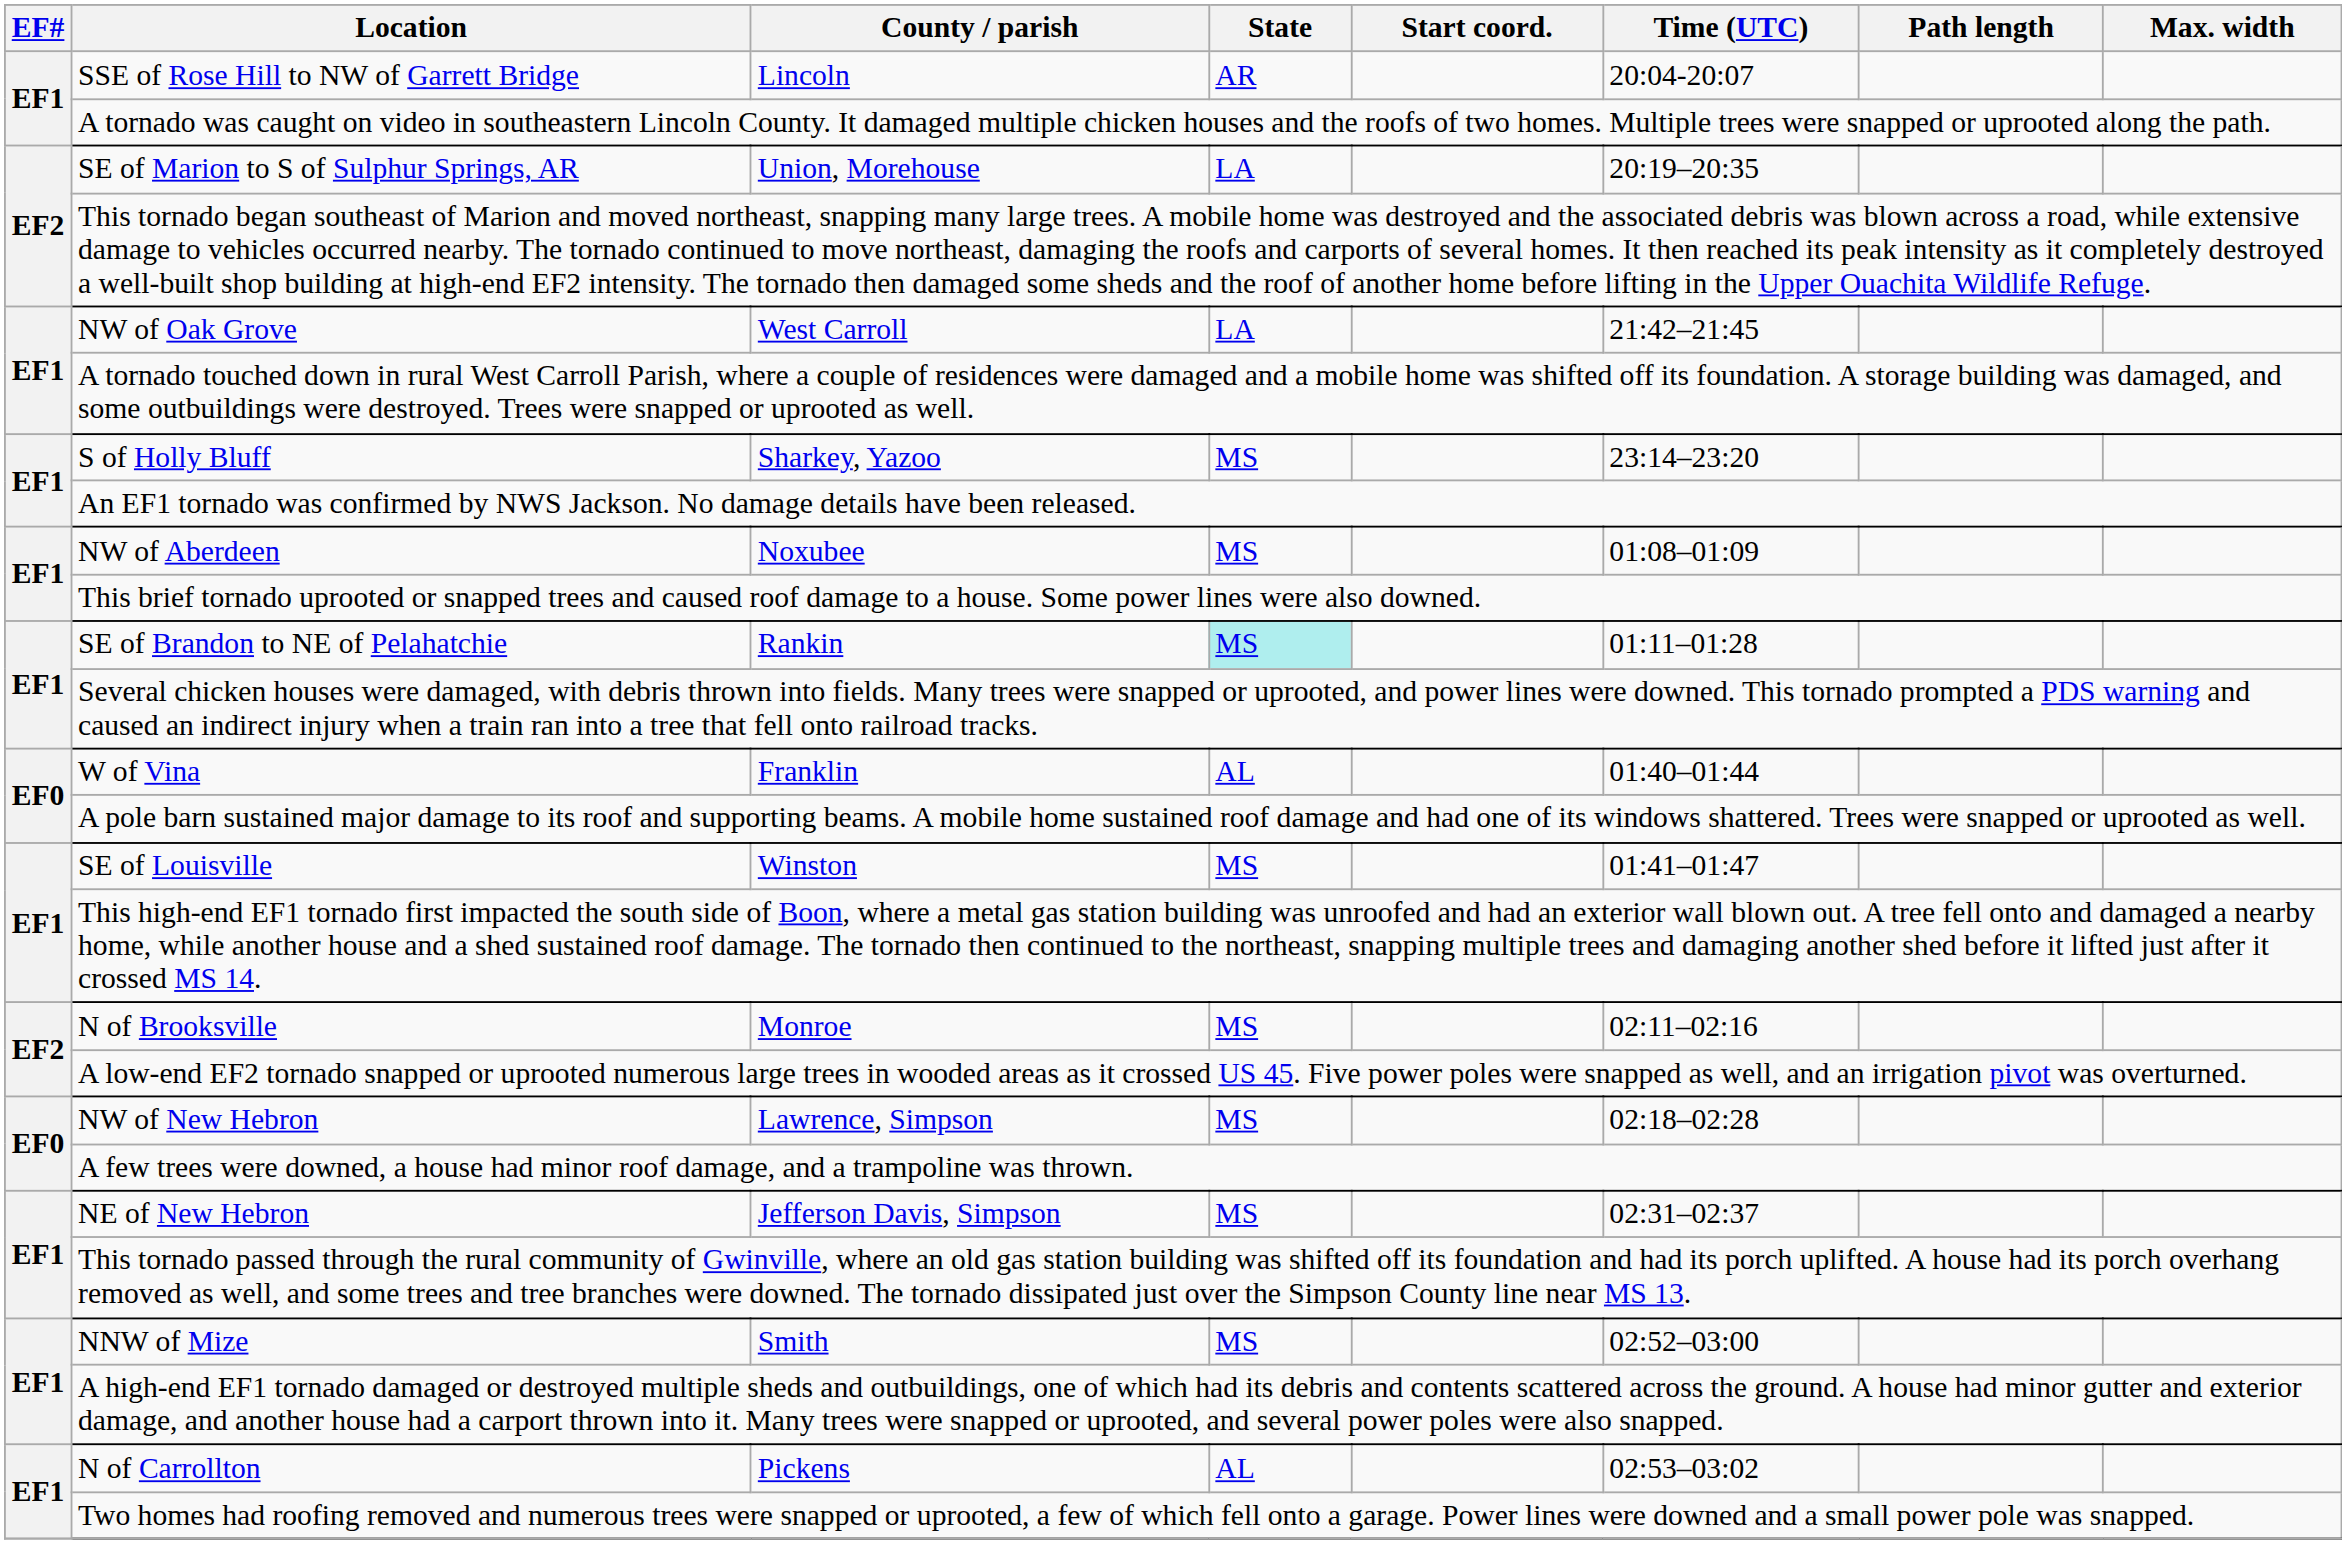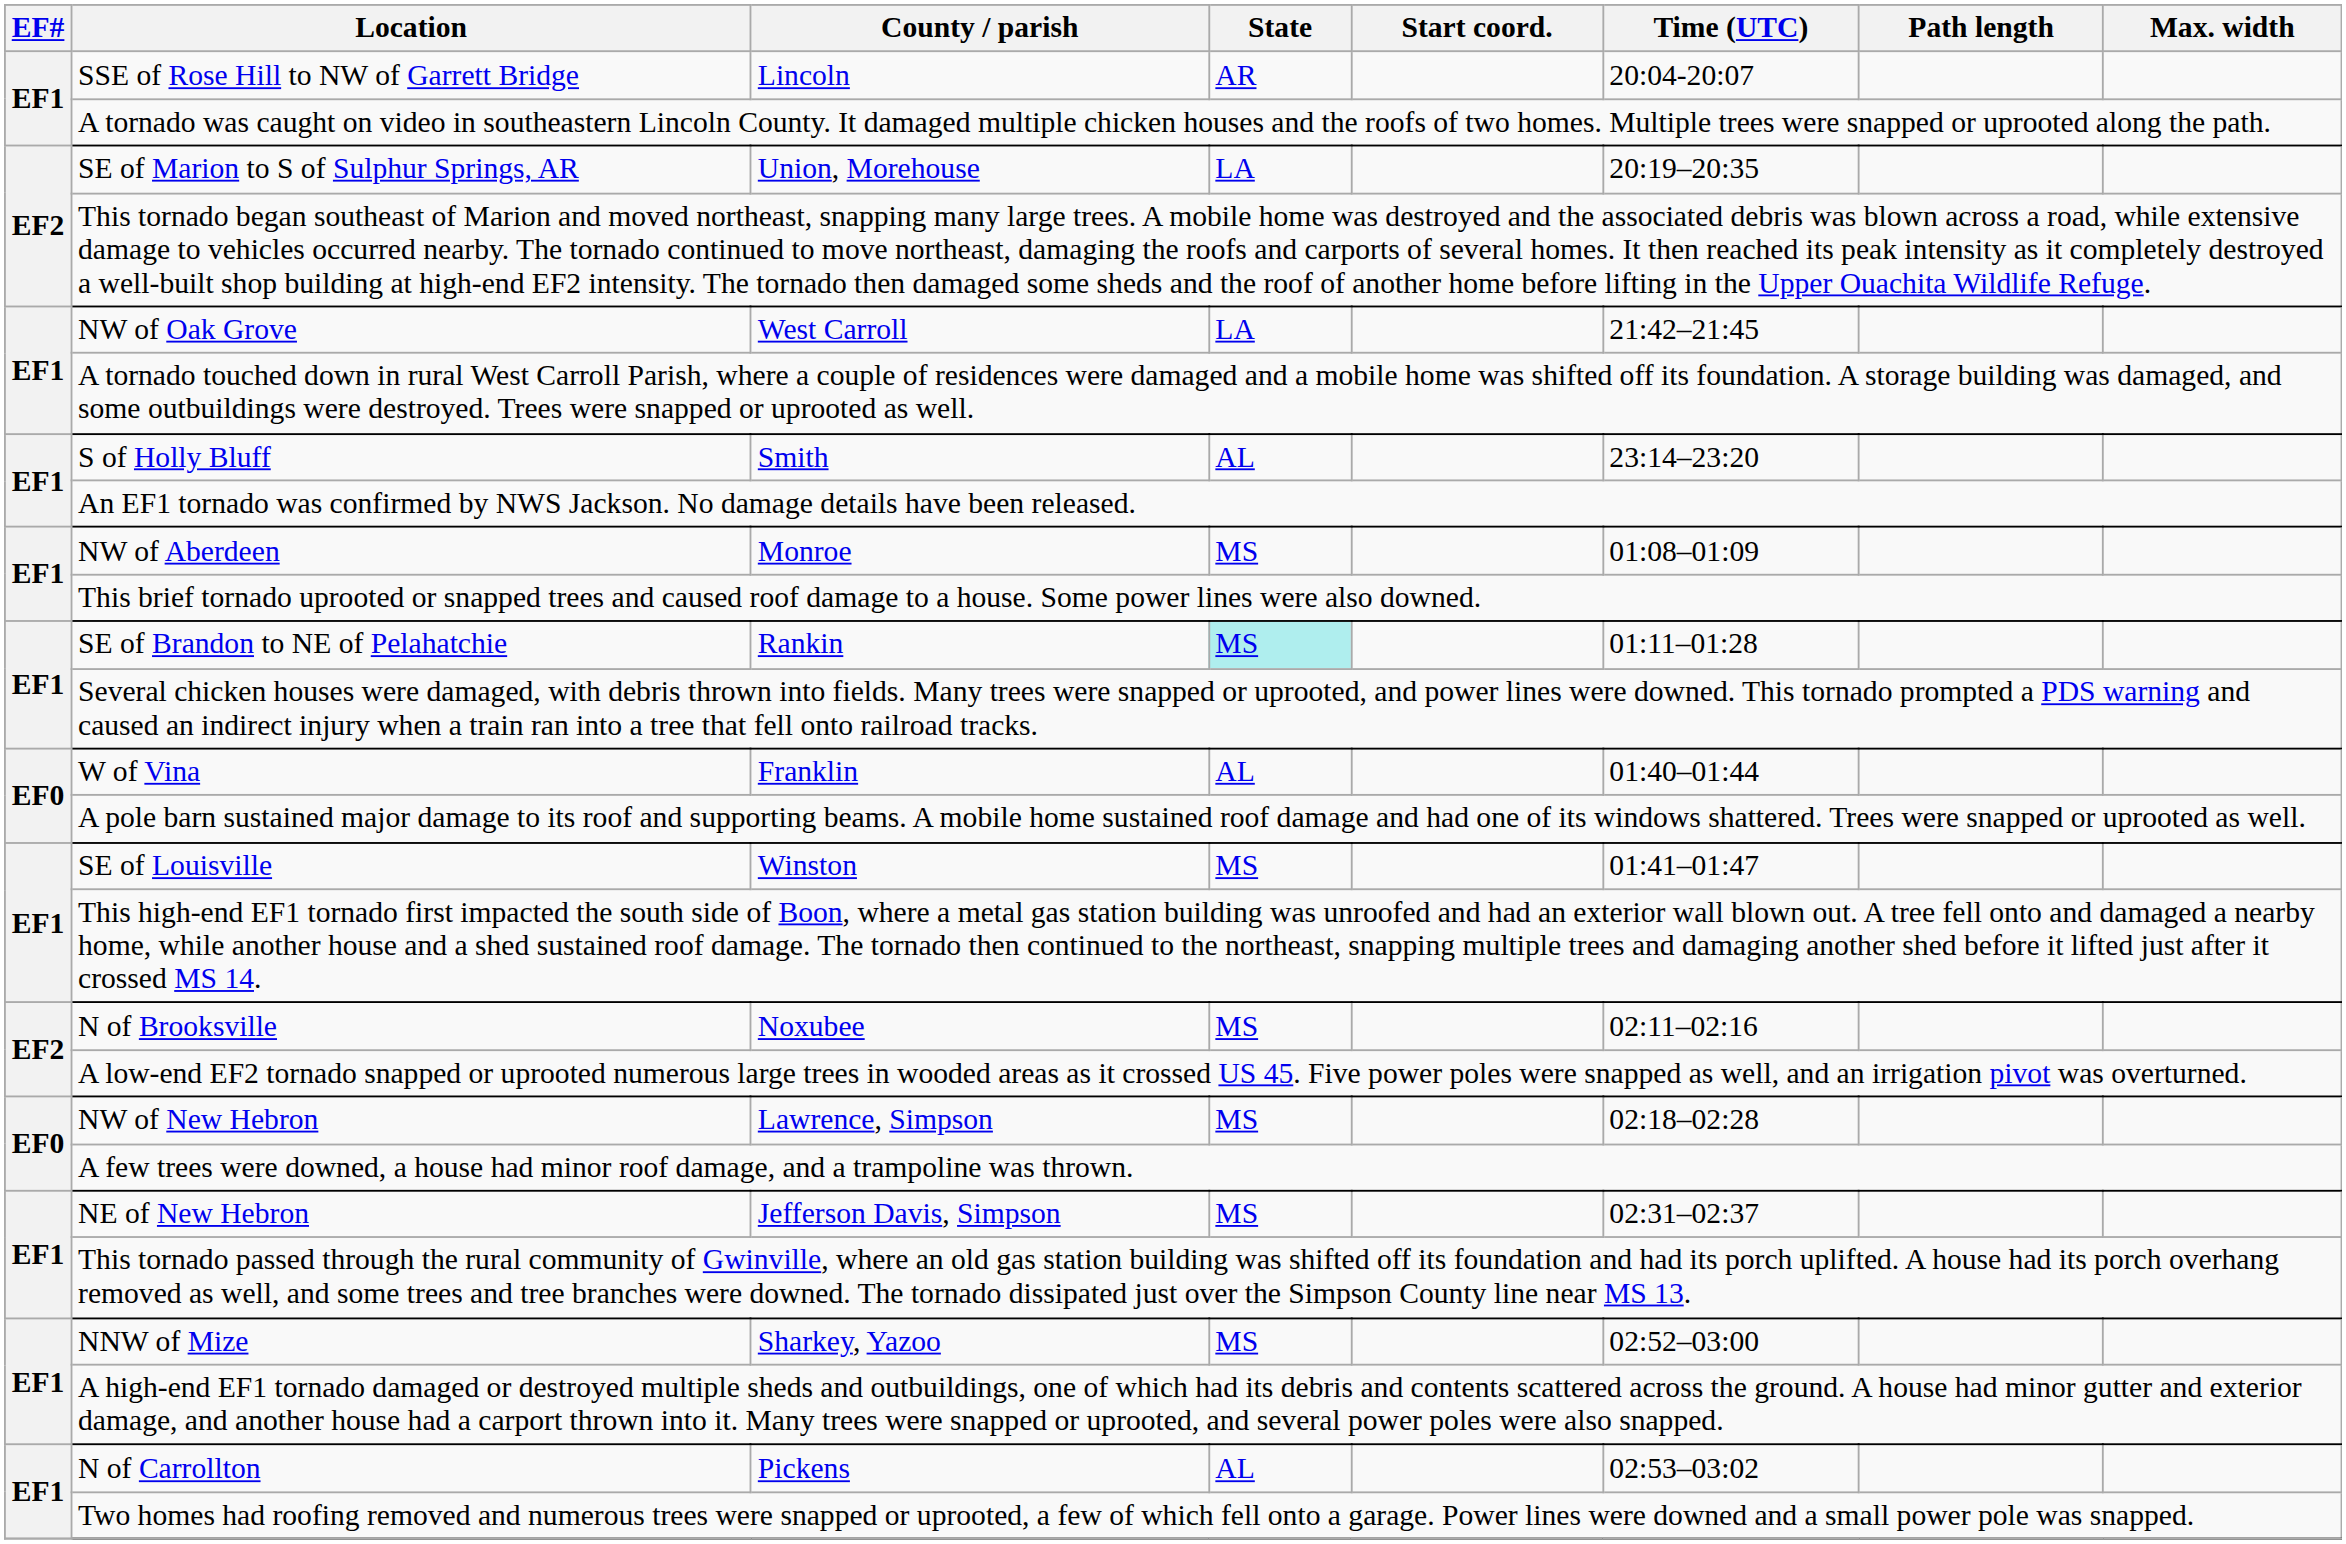(849, 456) Sharkey, Yazoo -> (793, 456) Smith
(1237, 456) MS -> (1235, 456) AL
(811, 550) Noxubee -> (805, 550) Monroe
(805, 1025) Monroe -> (811, 1025) Noxubee
(793, 1340) Smith -> (849, 1340) Sharkey, Yazoo
